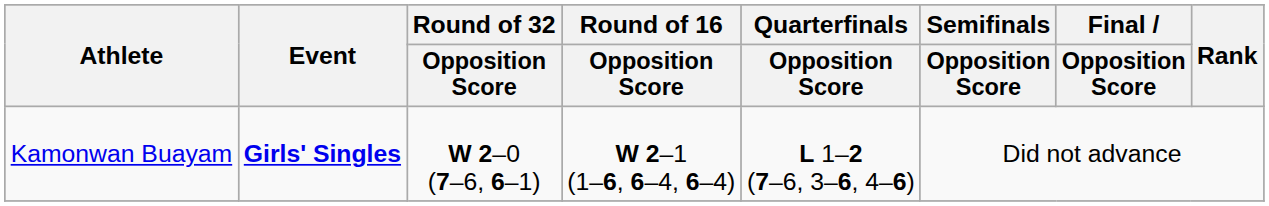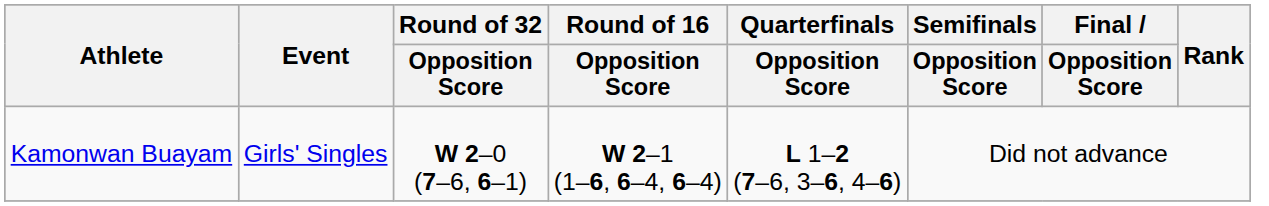(322, 154) bold -> (316, 154) normal
